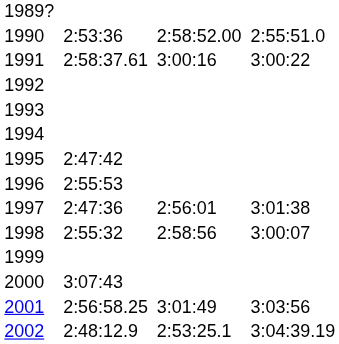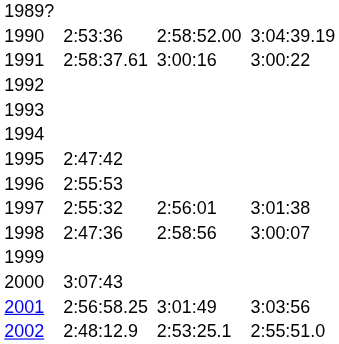(288, 36) 2:55:51.0 -> (293, 36) 3:04:39.19
(93, 208) 2:47:36 -> (93, 208) 2:55:32
(93, 233) 2:55:32 -> (93, 233) 2:47:36
(293, 331) 3:04:39.19 -> (288, 331) 2:55:51.0
